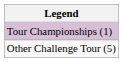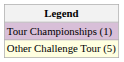(61, 49) no background -> (61, 49) lightyellow background
